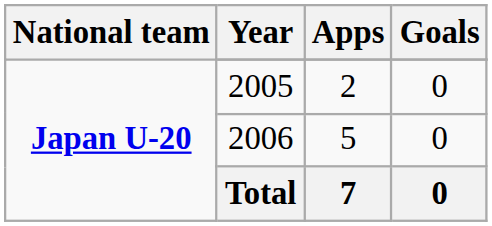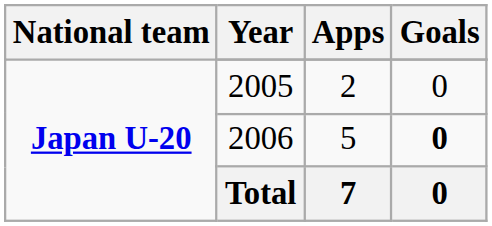(440, 139) normal -> (440, 139) bold
